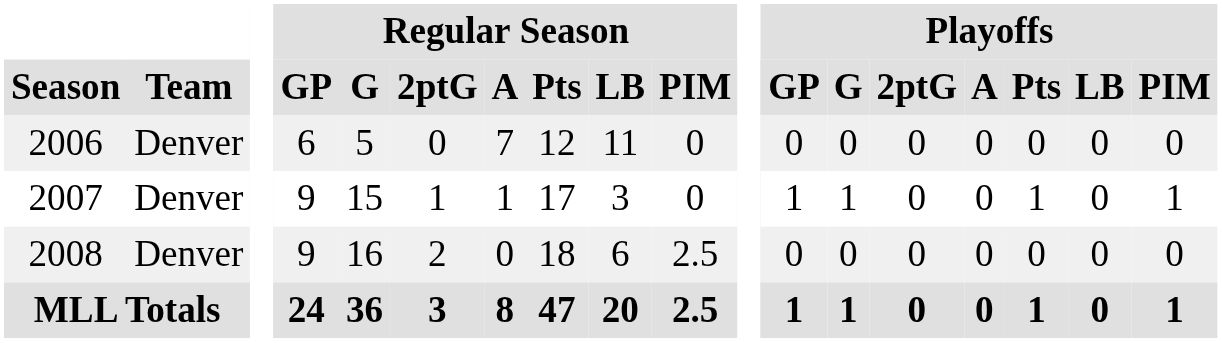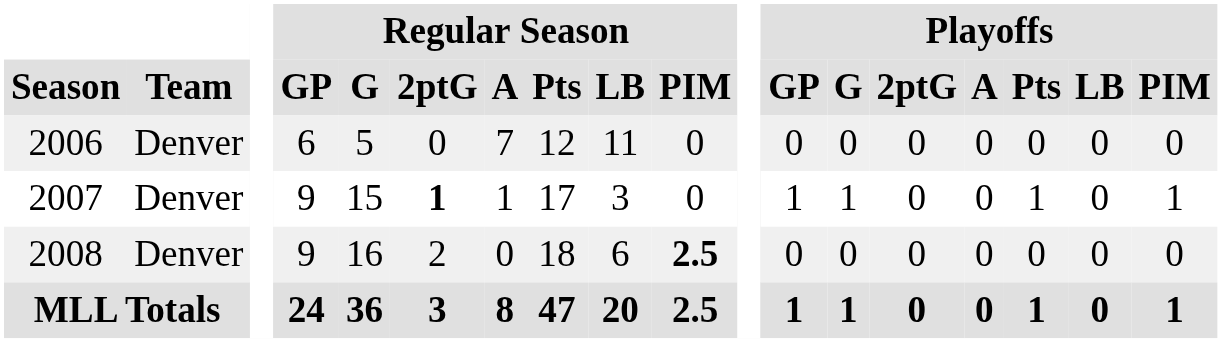(437, 198) normal -> (437, 198) bold
(695, 253) normal -> (695, 253) bold
